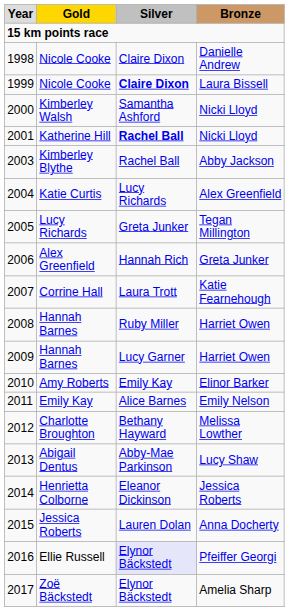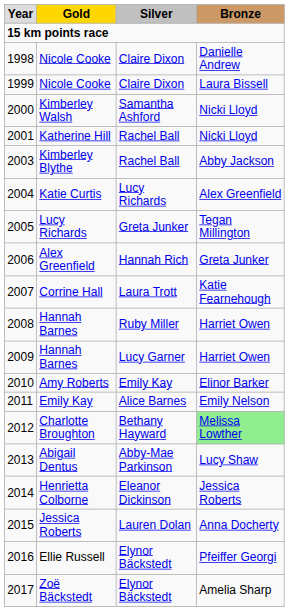(154, 84) bold -> (152, 84) normal
(151, 136) bold -> (149, 136) normal
(221, 427) no background -> (221, 427) lightgreen background
(145, 557) lavender background -> (145, 557) no background
